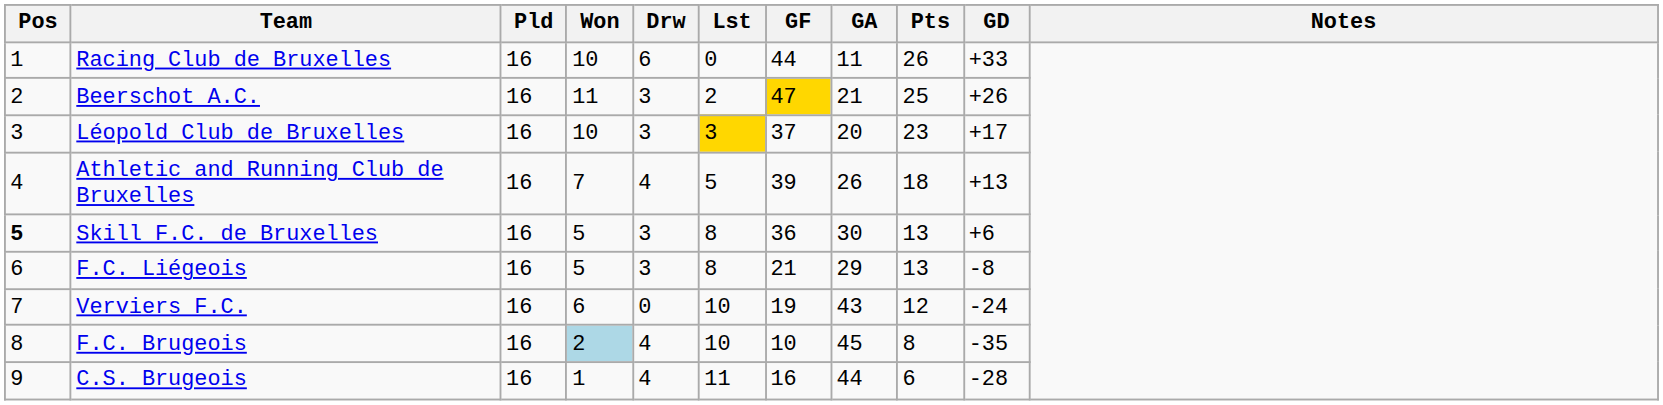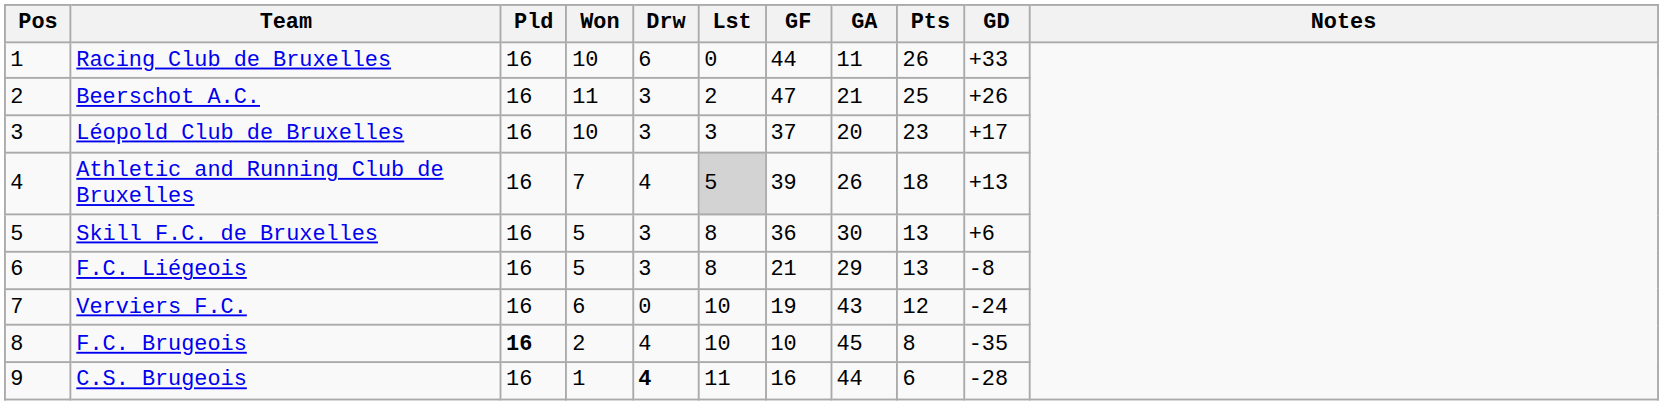(784, 97) gold background -> (784, 97) no background
(711, 133) gold background -> (711, 133) no background
(711, 183) no background -> (711, 183) lightgrey background
(17, 233) bold -> (17, 233) normal
(519, 343) normal -> (519, 343) bold
(579, 343) lightblue background -> (579, 343) no background
(645, 380) normal -> (645, 380) bold
